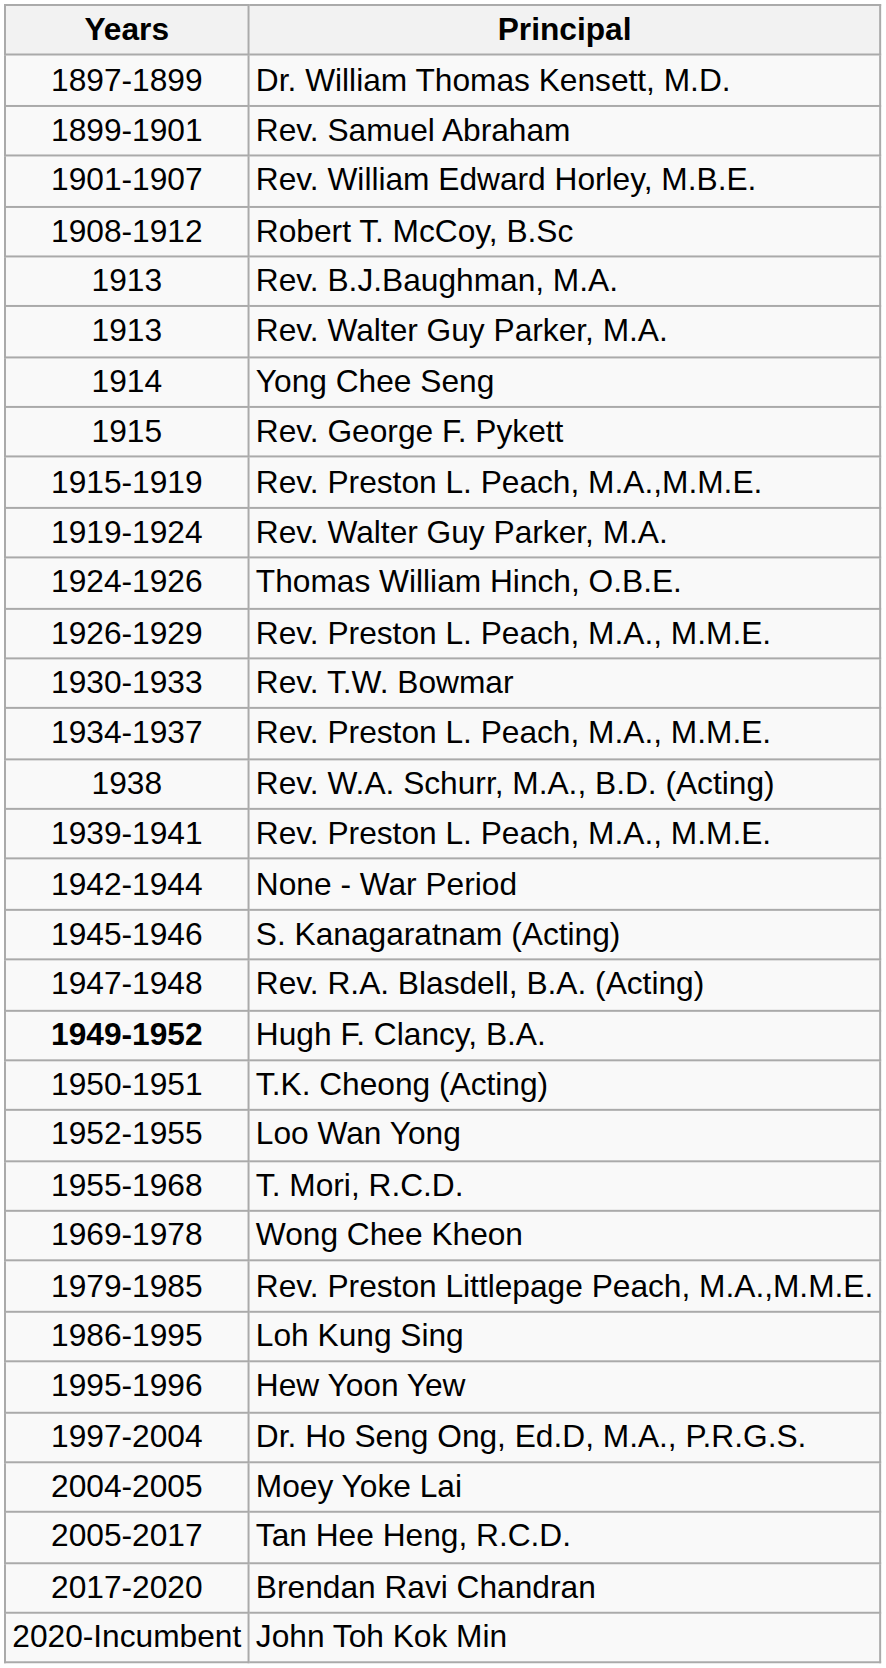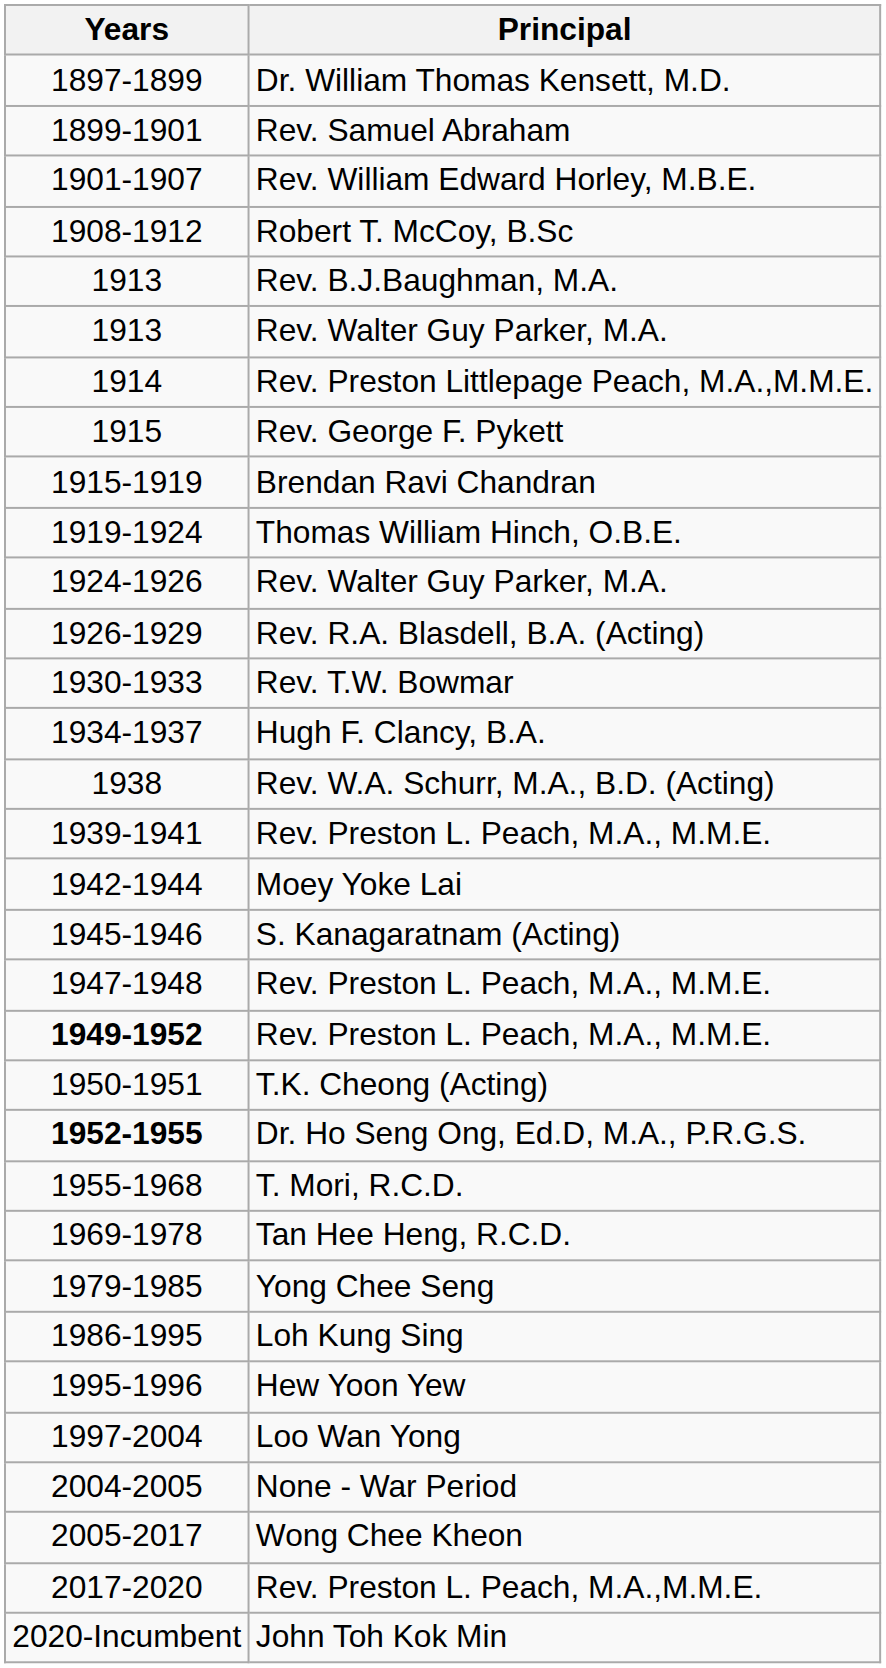(375, 381) Yong Chee Seng -> (565, 381) Rev. Preston Littlepage Peach, M.A.,M.M.E.
(509, 481) Rev. Preston L. Peach, M.A.,M.M.E. -> (426, 481) Brendan Ravi Chandran
(462, 532) Rev. Walter Guy Parker, M.A. -> (469, 532) Thomas William Hinch, O.B.E.
(469, 582) Thomas William Hinch, O.B.E. -> (462, 582) Rev. Walter Guy Parker, M.A.
(513, 632) Rev. Preston L. Peach, M.A., M.M.E. -> (480, 632) Rev. R.A. Blasdell, B.A. (Acting)
(513, 733) Rev. Preston L. Peach, M.A., M.M.E. -> (401, 733) Hugh F. Clancy, B.A.
(386, 883) None - War Period -> (359, 883) Moey Yoke Lai
(480, 984) Rev. R.A. Blasdell, B.A. (Acting) -> (513, 984) Rev. Preston L. Peach, M.A., M.M.E.
(401, 1034) Hugh F. Clancy, B.A. -> (513, 1034) Rev. Preston L. Peach, M.A., M.M.E.
(127, 1134) normal -> (127, 1134) bold
(358, 1134) Loo Wan Yong -> (531, 1134) Dr. Ho Seng Ong, Ed.D, M.A., P.R.G.S.
(389, 1235) Wong Chee Kheon -> (413, 1235) Tan Hee Heng, R.C.D.
(565, 1285) Rev. Preston Littlepage Peach, M.A.,M.M.E. -> (375, 1285) Yong Chee Seng
(531, 1436) Dr. Ho Seng Ong, Ed.D, M.A., P.R.G.S. -> (358, 1436) Loo Wan Yong
(359, 1486) Moey Yoke Lai -> (386, 1486) None - War Period
(413, 1536) Tan Hee Heng, R.C.D. -> (389, 1536) Wong Chee Kheon
(426, 1587) Brendan Ravi Chandran -> (509, 1587) Rev. Preston L. Peach, M.A.,M.M.E.
